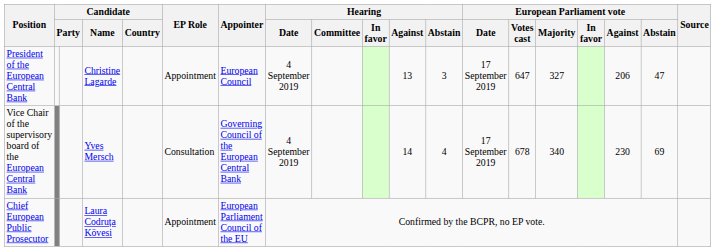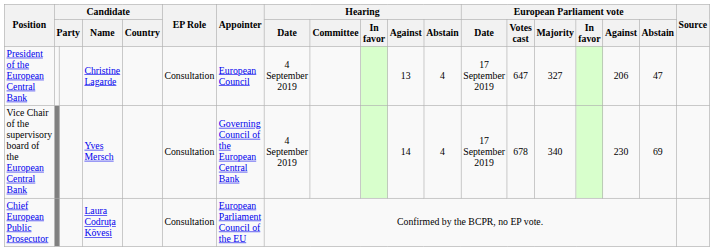(190, 76) Appointment -> (189, 76) Consultation
(444, 76) 3 -> (442, 76) 4
(190, 222) Appointment -> (189, 222) Consultation
